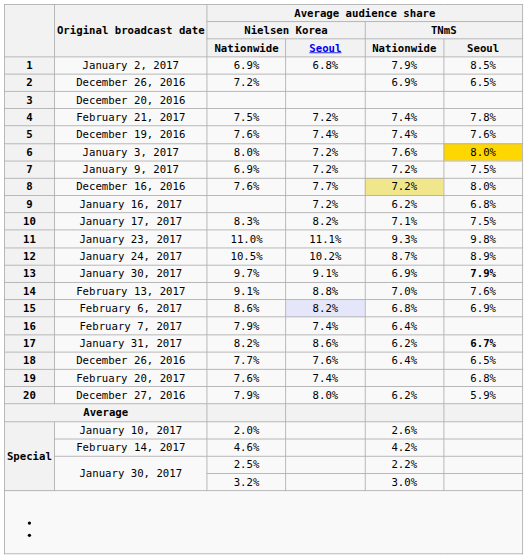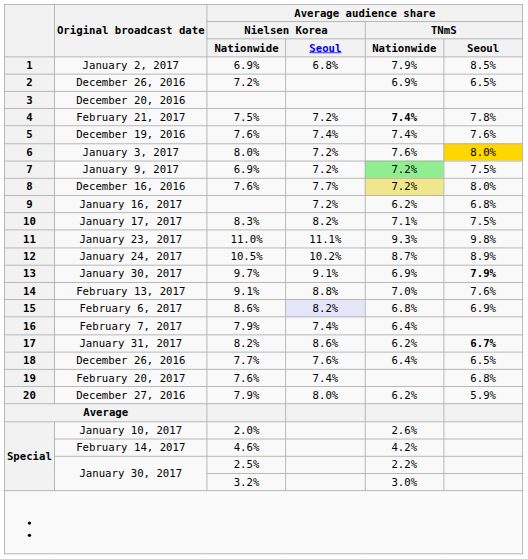(404, 117) normal -> (404, 117) bold
(404, 169) no background -> (404, 169) lightgreen background
